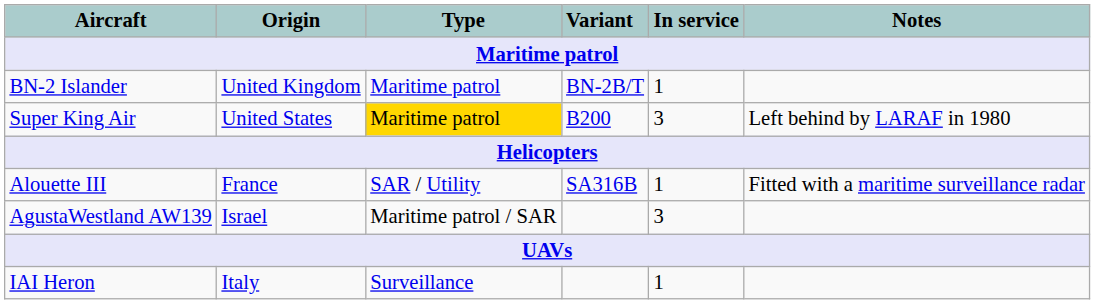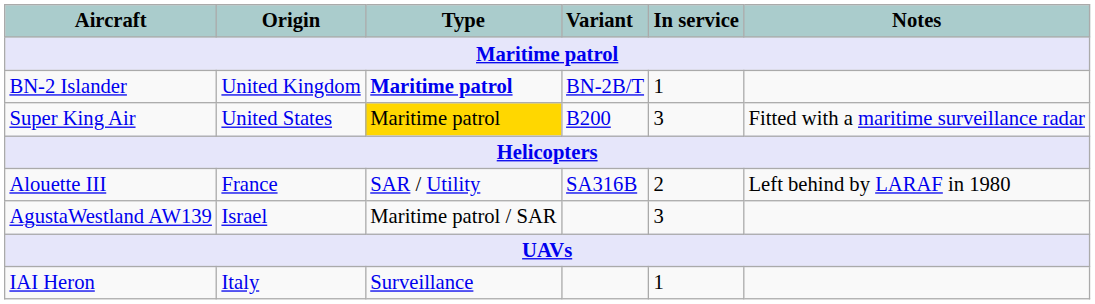(435, 86) normal -> (441, 86) bold
(879, 119) Left behind by LARAF in 1980 -> (917, 119) Fitted with a maritime surveillance radar
(659, 184) 1 -> (659, 184) 2
(917, 184) Fitted with a maritime surveillance radar -> (879, 184) Left behind by LARAF in 1980
